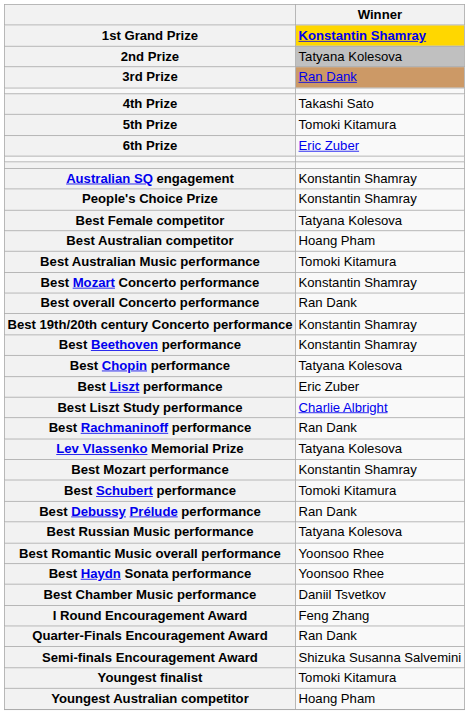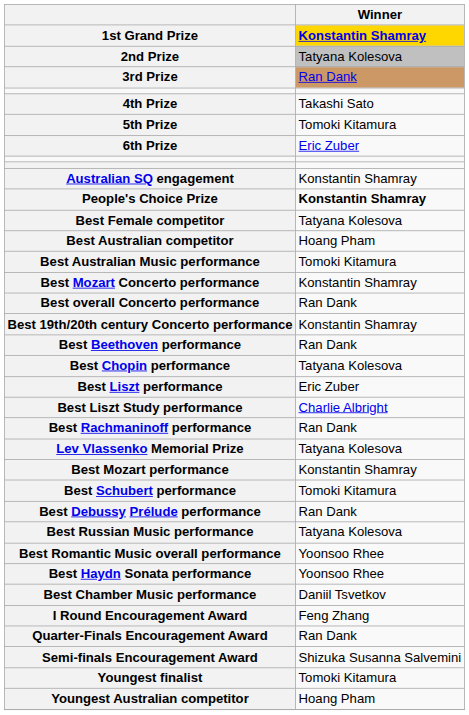(358, 199) normal -> (362, 199) bold
(358, 345) Konstantin Shamray -> (328, 345) Ran Dank
